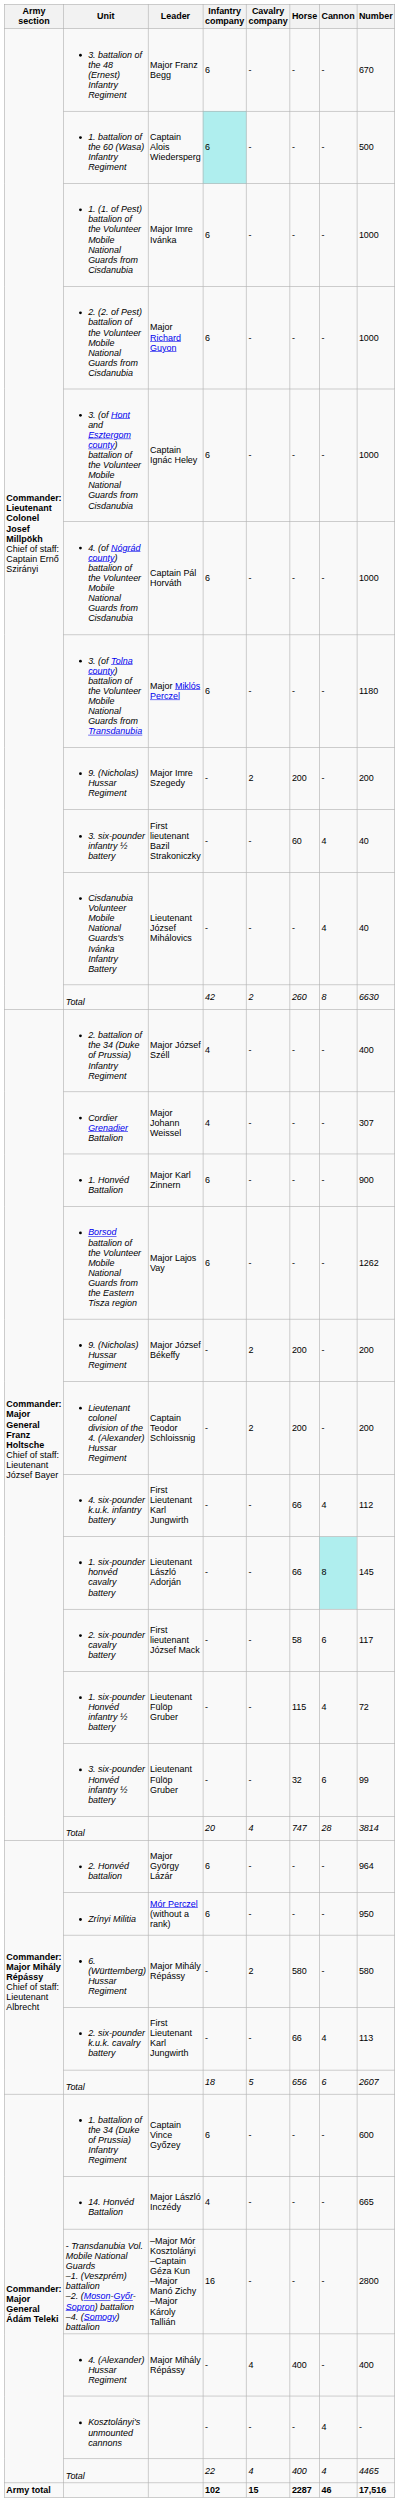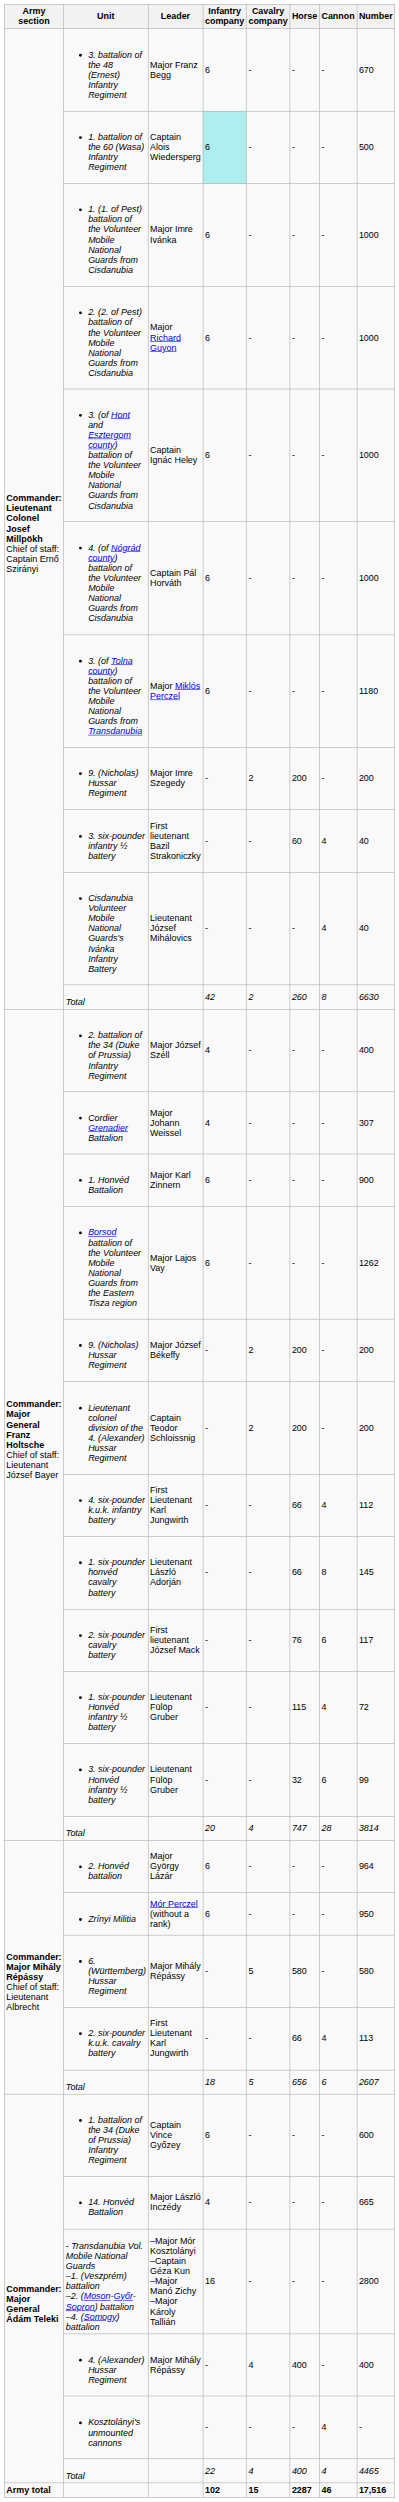(324, 1572) paleturquoise background -> (324, 1572) no background
(297, 1640) 58 -> (297, 1640) 76
(251, 1971) 2 -> (251, 1971) 5
